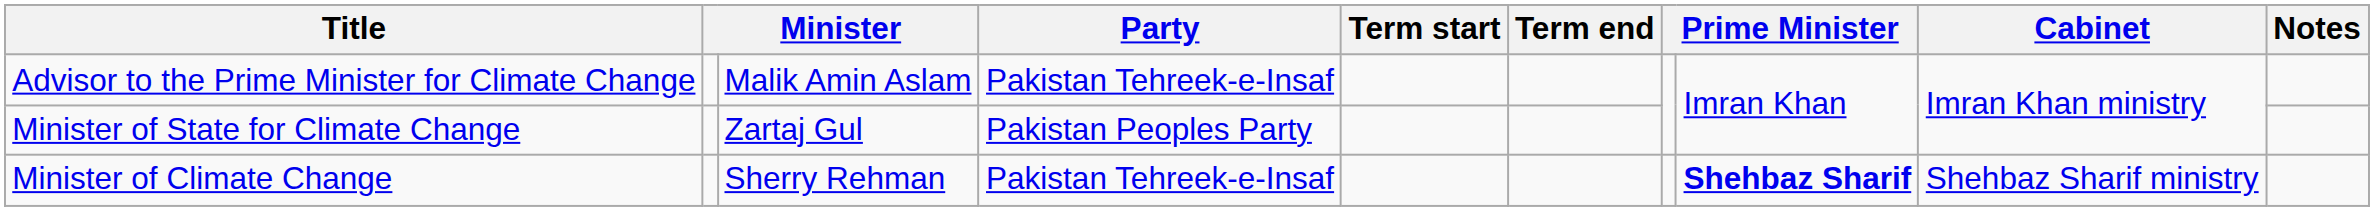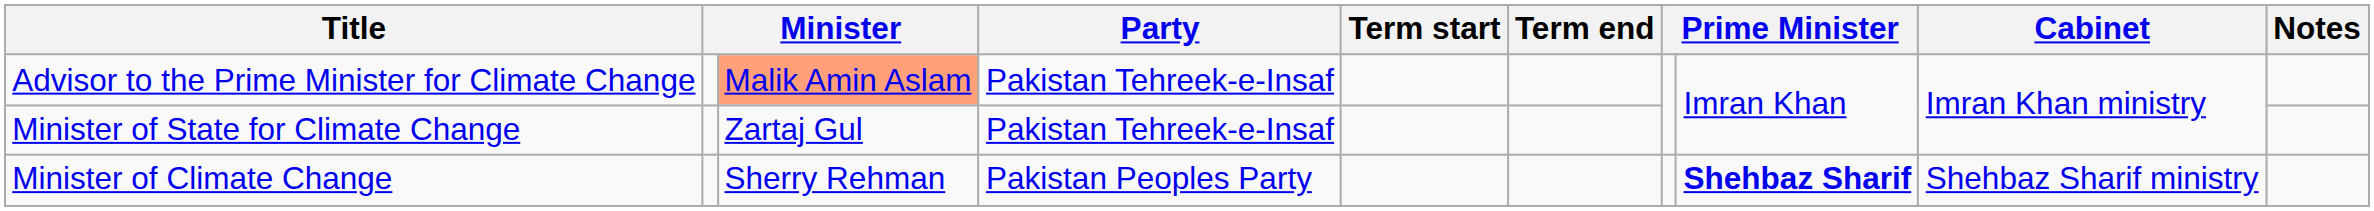(848, 79) no background -> (848, 79) lightsalmon background
(1149, 129) Pakistan Peoples Party -> (1160, 129) Pakistan Tehreek-e-Insaf
(1160, 179) Pakistan Tehreek-e-Insaf -> (1149, 179) Pakistan Peoples Party
